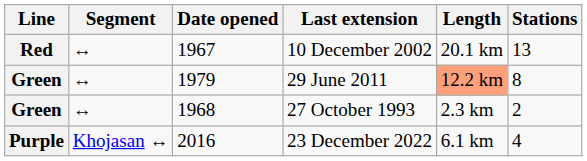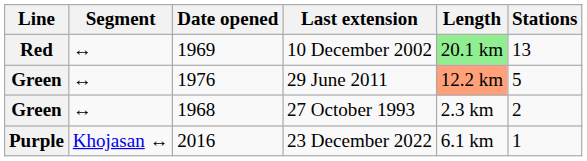(196, 49) 1967 -> (196, 49) 1969
(472, 49) no background -> (472, 49) lightgreen background
(196, 79) 1979 -> (196, 79) 1976
(517, 79) 8 -> (517, 79) 5
(517, 140) 4 -> (517, 140) 1
